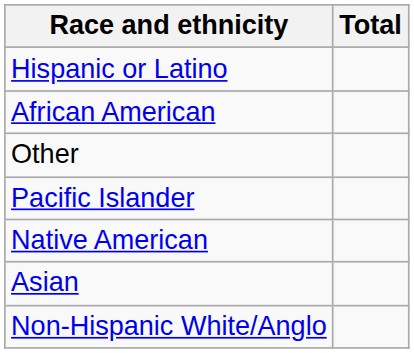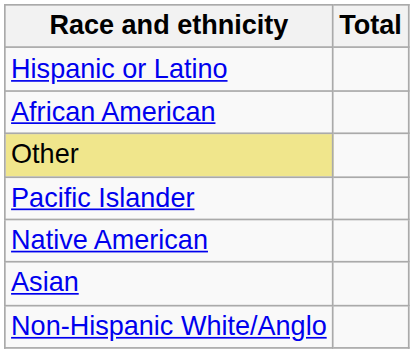(45, 154) no background -> (45, 154) khaki background
